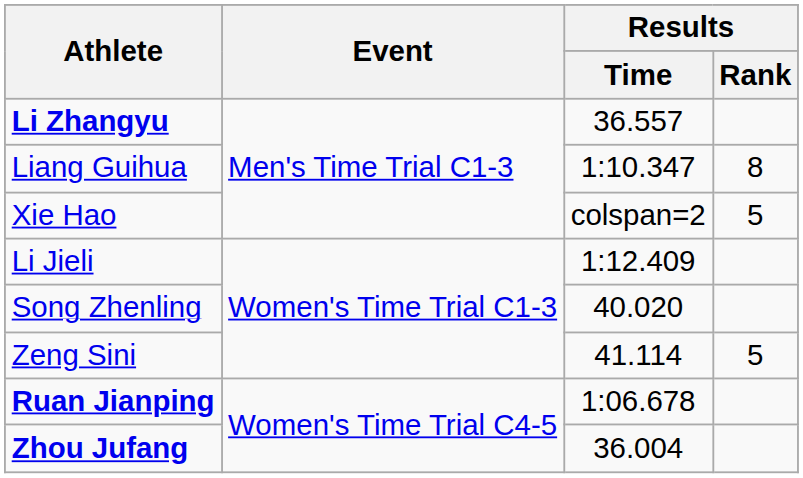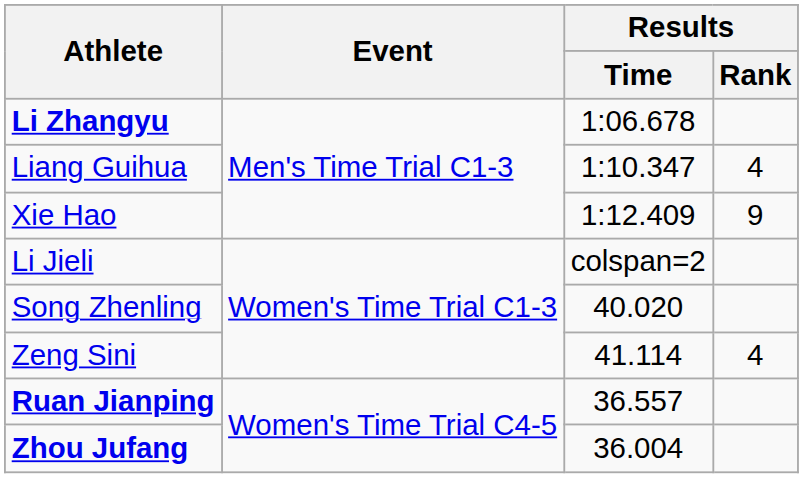(638, 121) 36.557 -> (638, 121) 1:06.678
(755, 167) 8 -> (755, 167) 4
(638, 214) colspan=2 -> (638, 214) 1:12.409
(755, 214) 5 -> (755, 214) 9
(638, 261) 1:12.409 -> (638, 261) colspan=2
(755, 354) 5 -> (755, 354) 4
(638, 401) 1:06.678 -> (638, 401) 36.557
